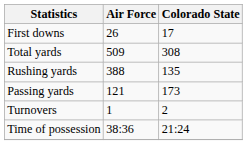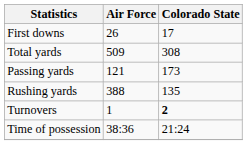rows swapped: (42, 71) <-> (40, 91)
(165, 110) normal -> (165, 110) bold
